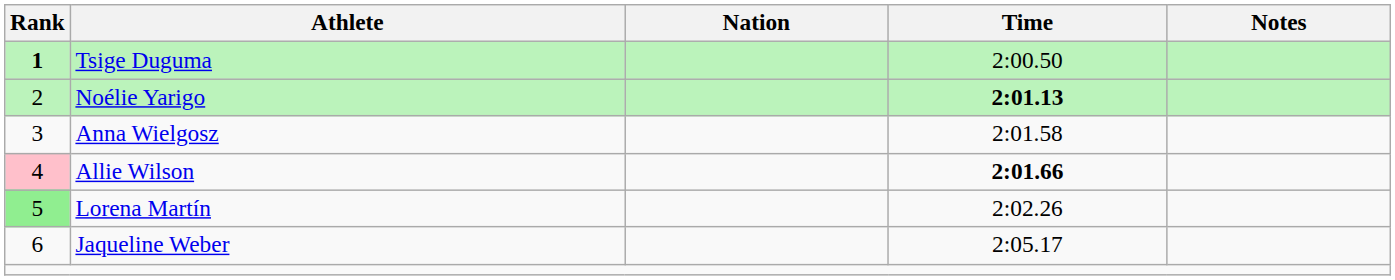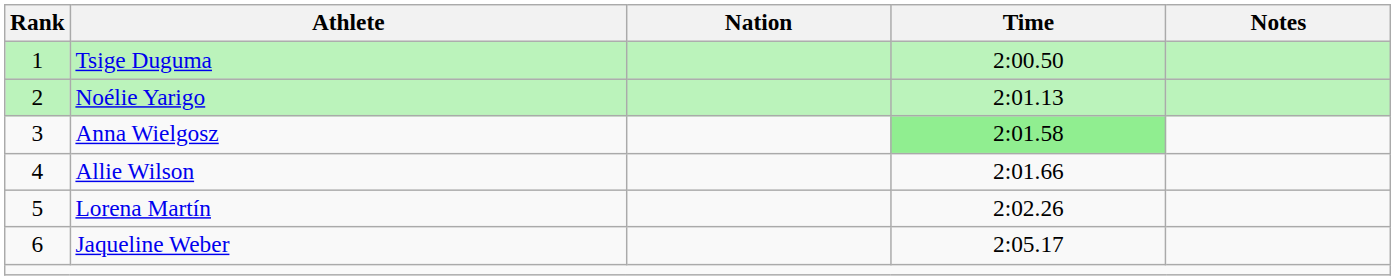(37, 60) bold -> (37, 60) normal
(1027, 97) bold -> (1028, 97) normal
(1027, 134) no background -> (1028, 134) lightgreen background
(37, 171) pink background -> (37, 171) no background
(1027, 171) bold -> (1028, 171) normal
(37, 208) lightgreen background -> (37, 208) no background
